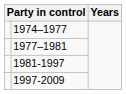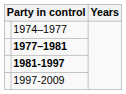(40, 47) normal -> (40, 47) bold
(39, 64) normal -> (39, 64) bold
